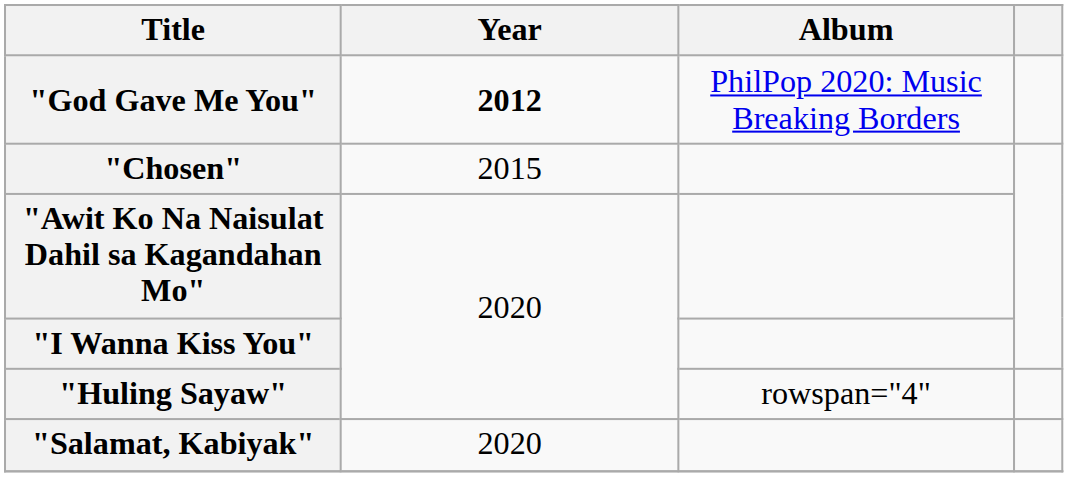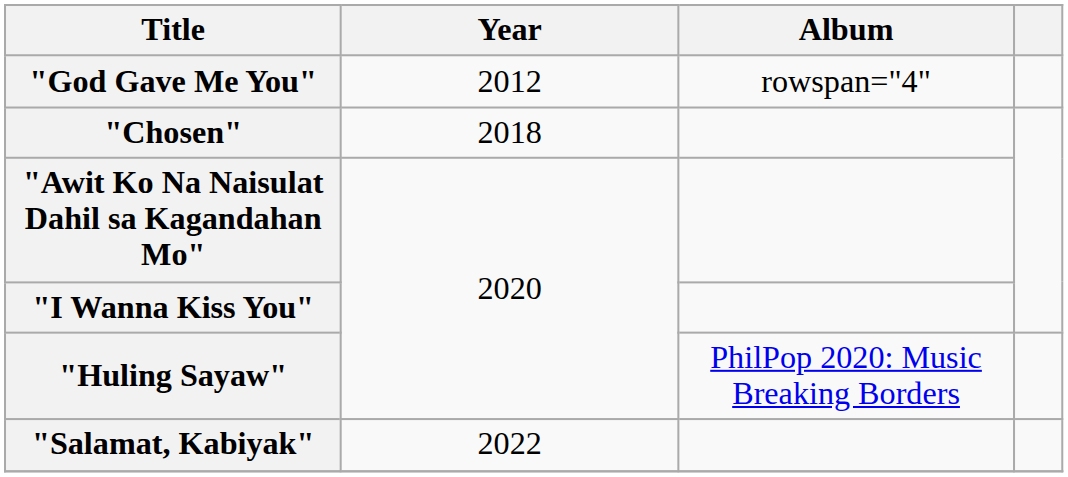(510, 99) bold -> (510, 81) normal
(846, 99) PhilPop 2020: Music Breaking Borders -> (846, 81) rowspan="4"
(510, 168) 2015 -> (510, 132) 2018
(846, 393) rowspan="4" -> (846, 375) PhilPop 2020: Music Breaking Borders
(510, 444) 2020 -> (510, 444) 2022
